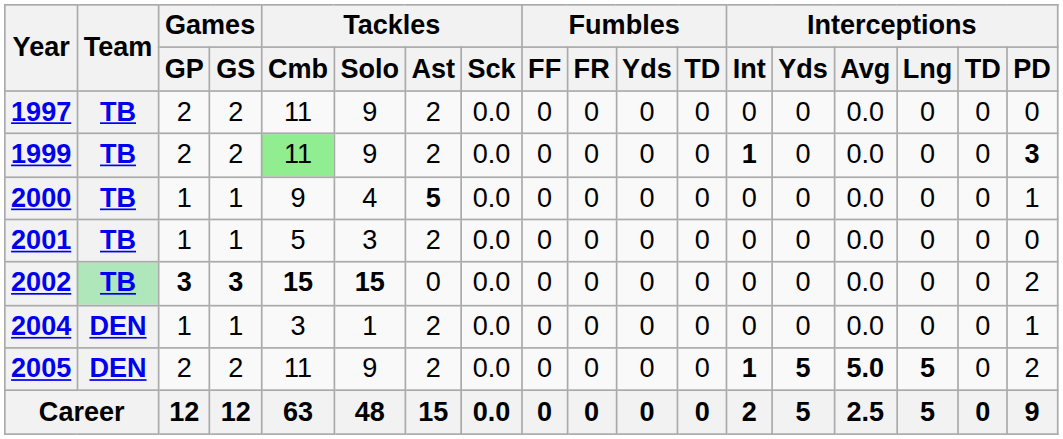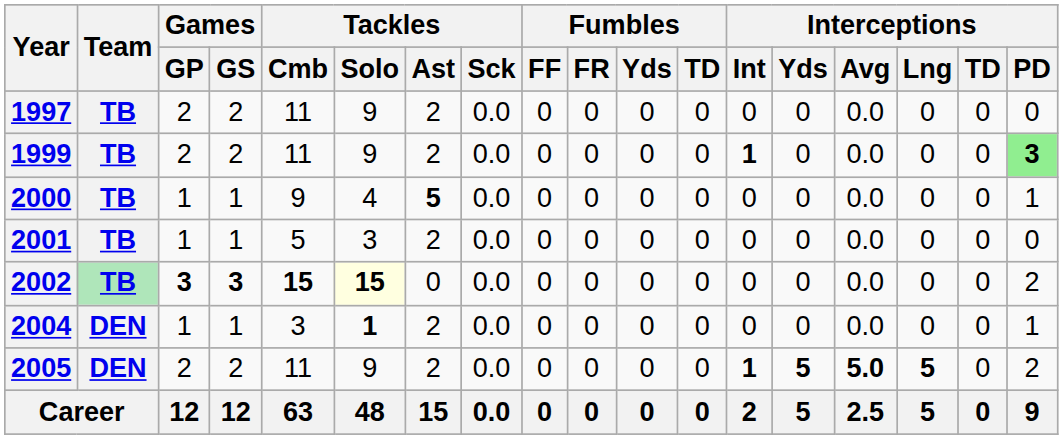(298, 154) lightgreen background -> (298, 154) no background
(1032, 154) no background -> (1032, 154) lightgreen background
(370, 283) no background -> (370, 283) lightyellow background
(370, 326) normal -> (370, 326) bold
